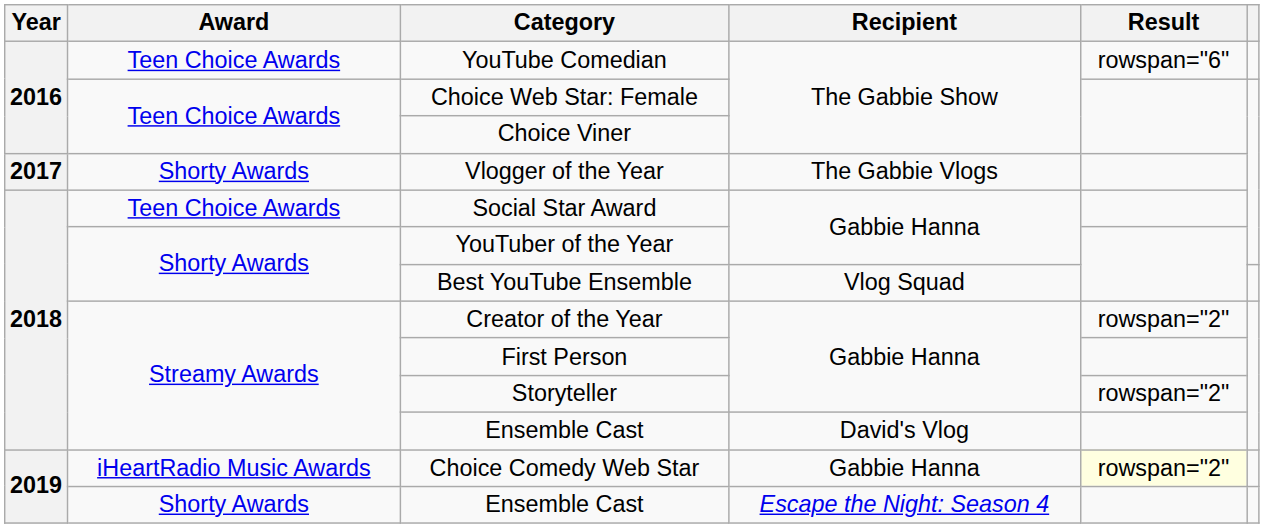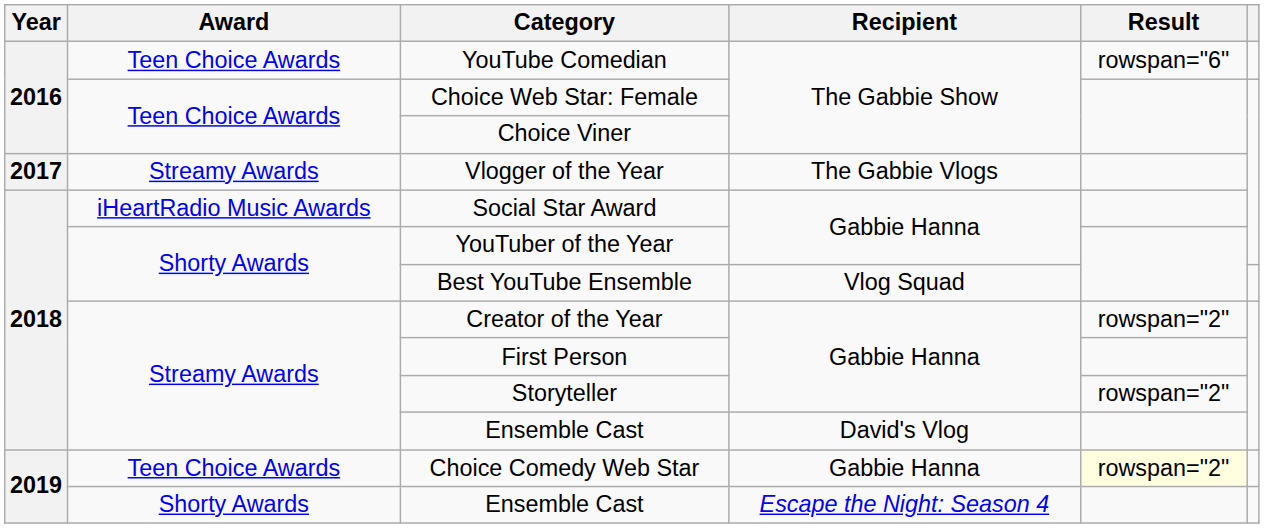(234, 171) Shorty Awards -> (234, 171) Streamy Awards
(234, 208) Teen Choice Awards -> (234, 208) iHeartRadio Music Awards
(234, 467) iHeartRadio Music Awards -> (234, 467) Teen Choice Awards
